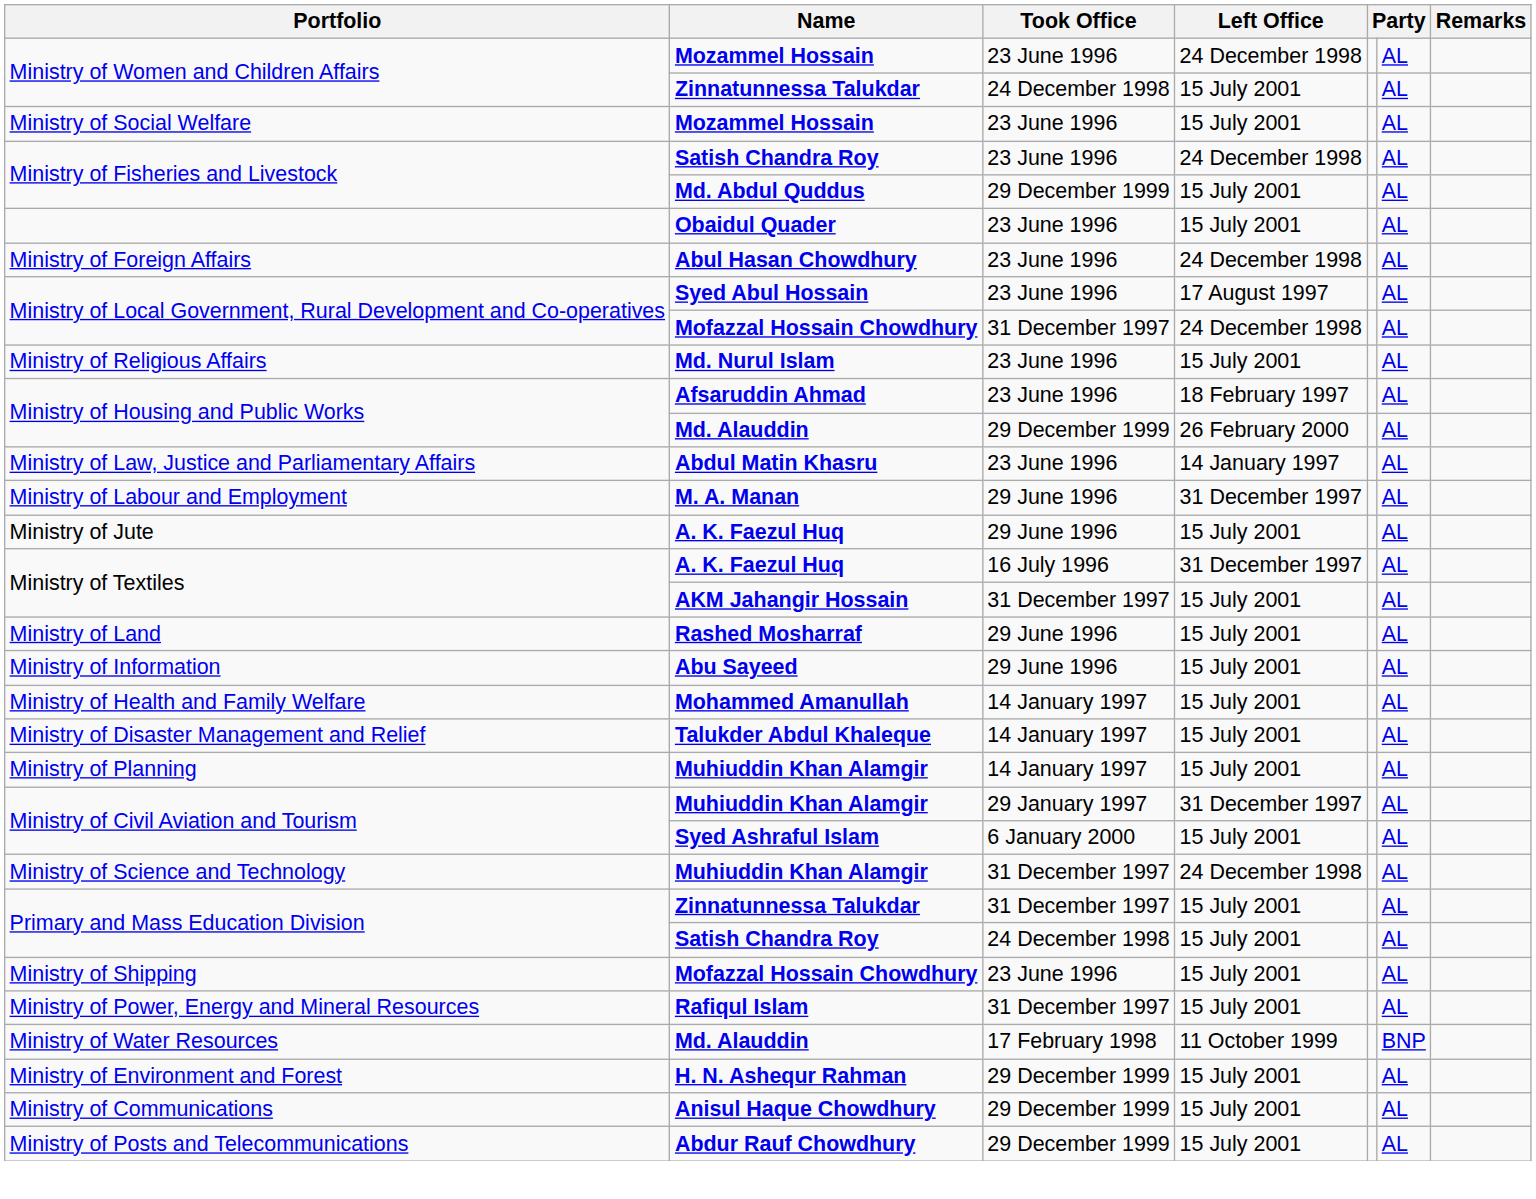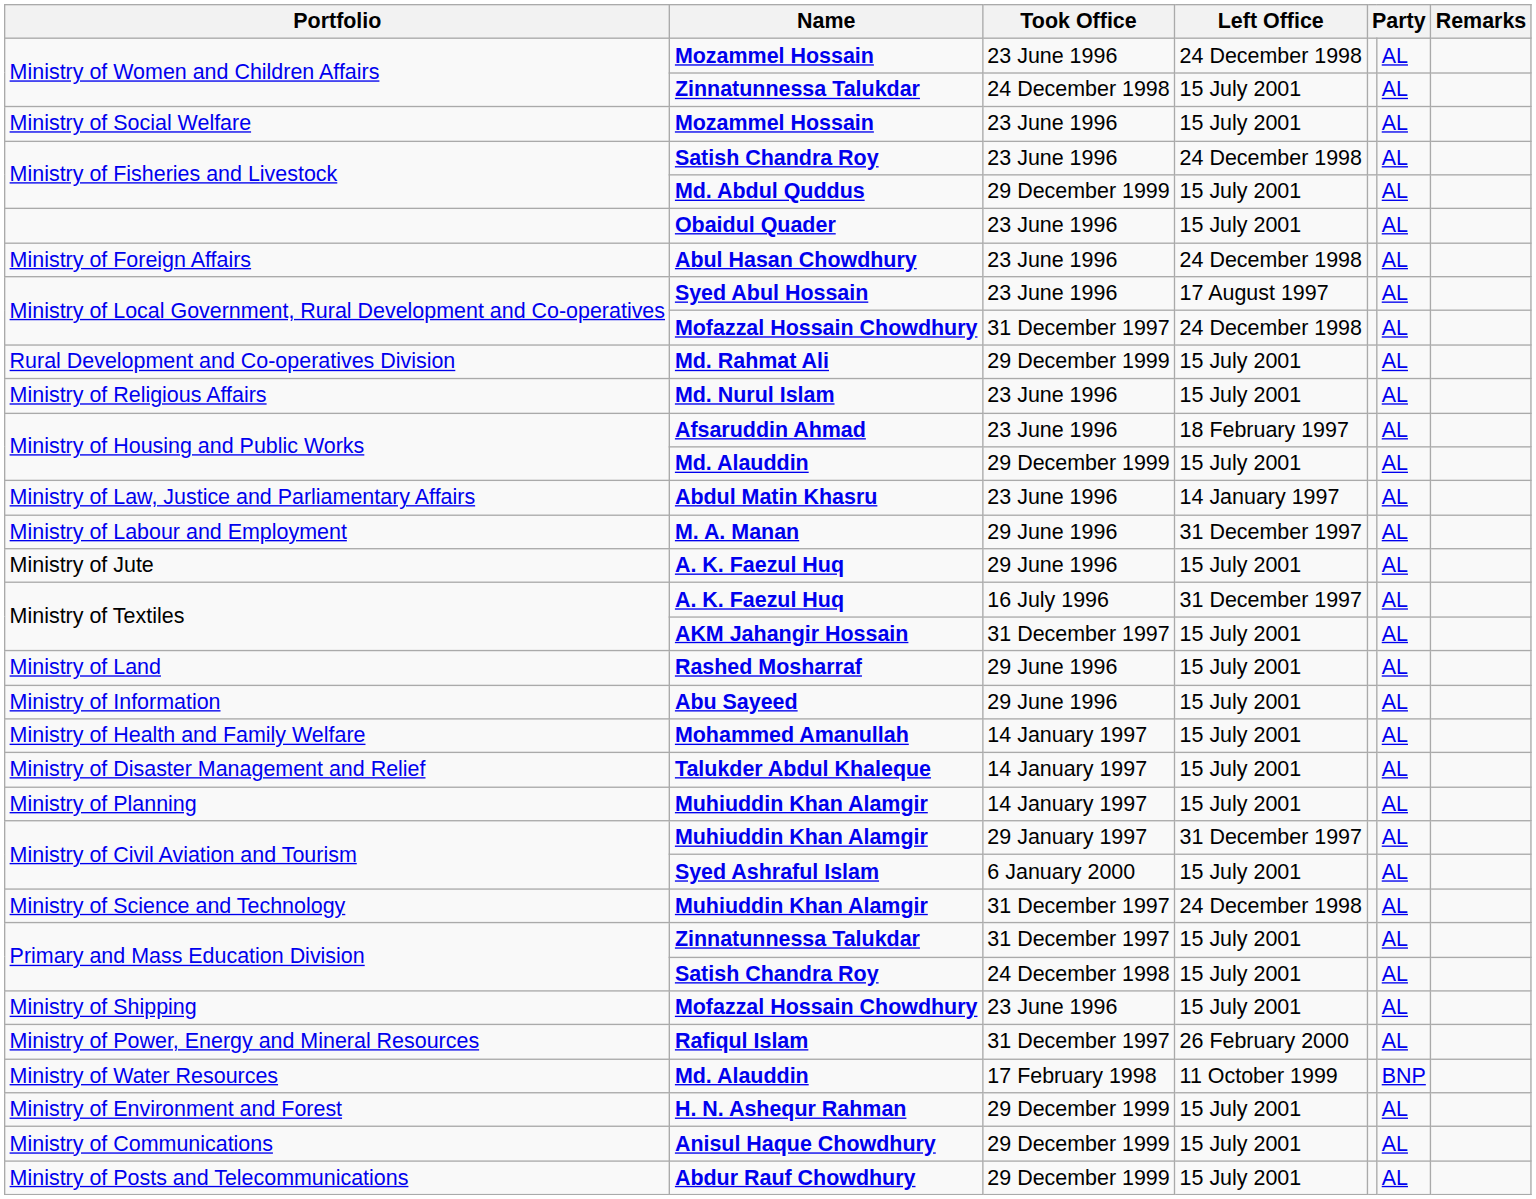+ row: (232, 361)
(1264, 429) 26 February 2000 -> (1240, 463) 15 July 2001
(1240, 1007) 15 July 2001 -> (1264, 1041) 26 February 2000
